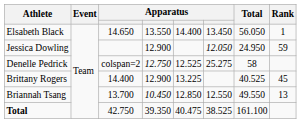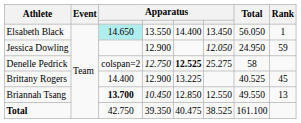(121, 32) no background -> (121, 32) paleturquoise background
(188, 64) normal -> (188, 64) bold
(121, 95) normal -> (121, 95) bold
